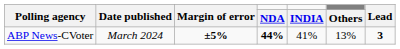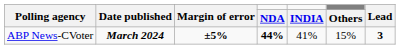(135, 35) normal -> (135, 35) bold
(346, 35) 13% -> (346, 35) 15%
